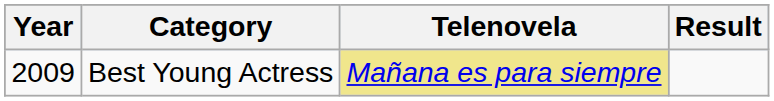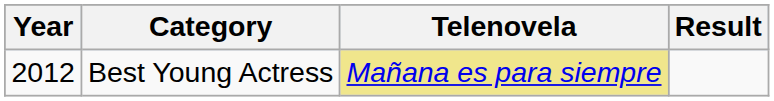(43, 72) 2009 -> (43, 72) 2012
